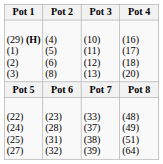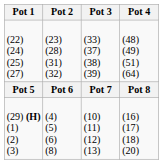rows swapped: (24, 56) <-> (15, 134)
